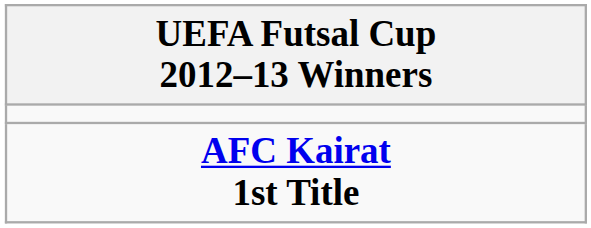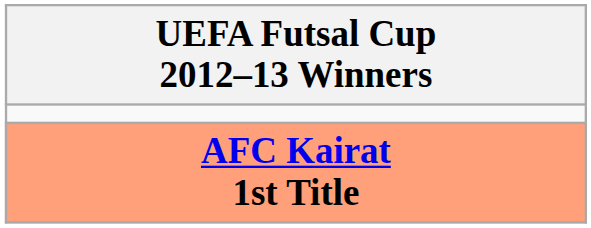(296, 171) no background -> (296, 171) lightsalmon background
